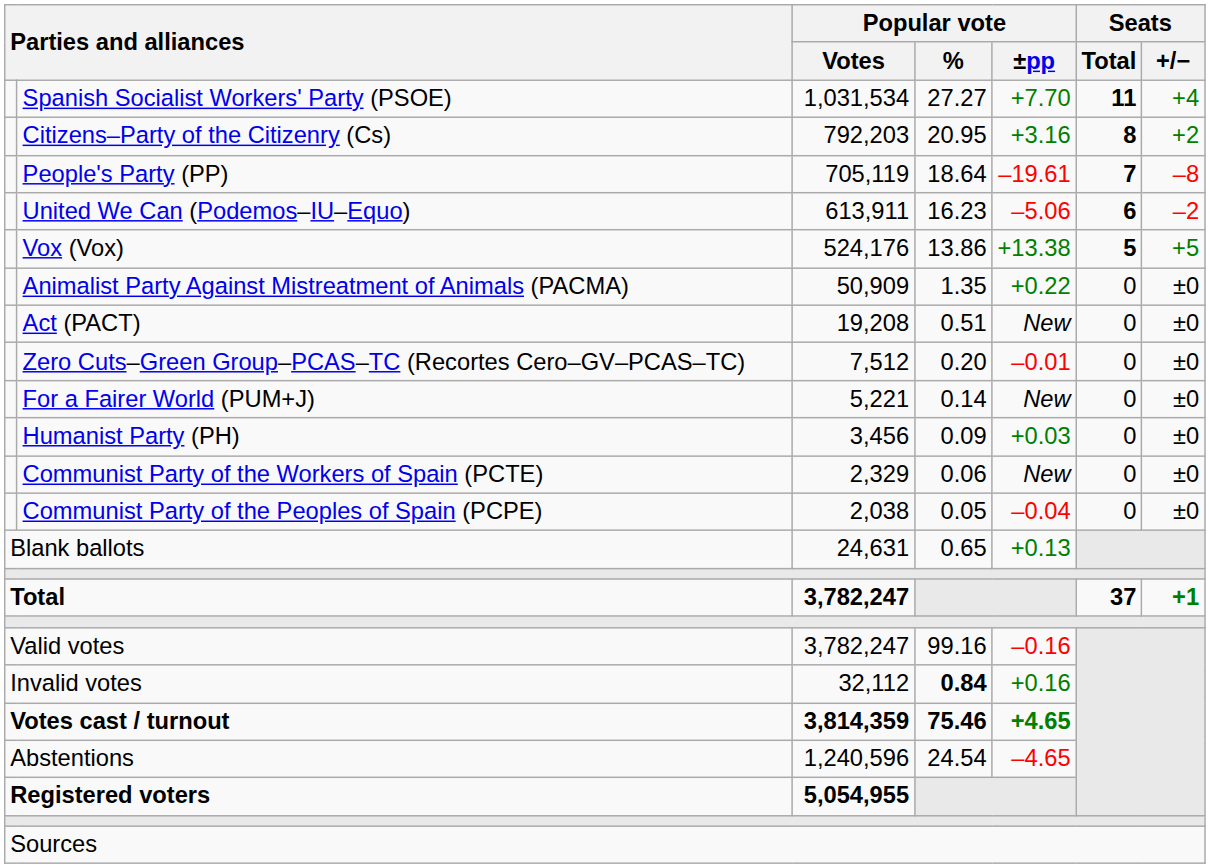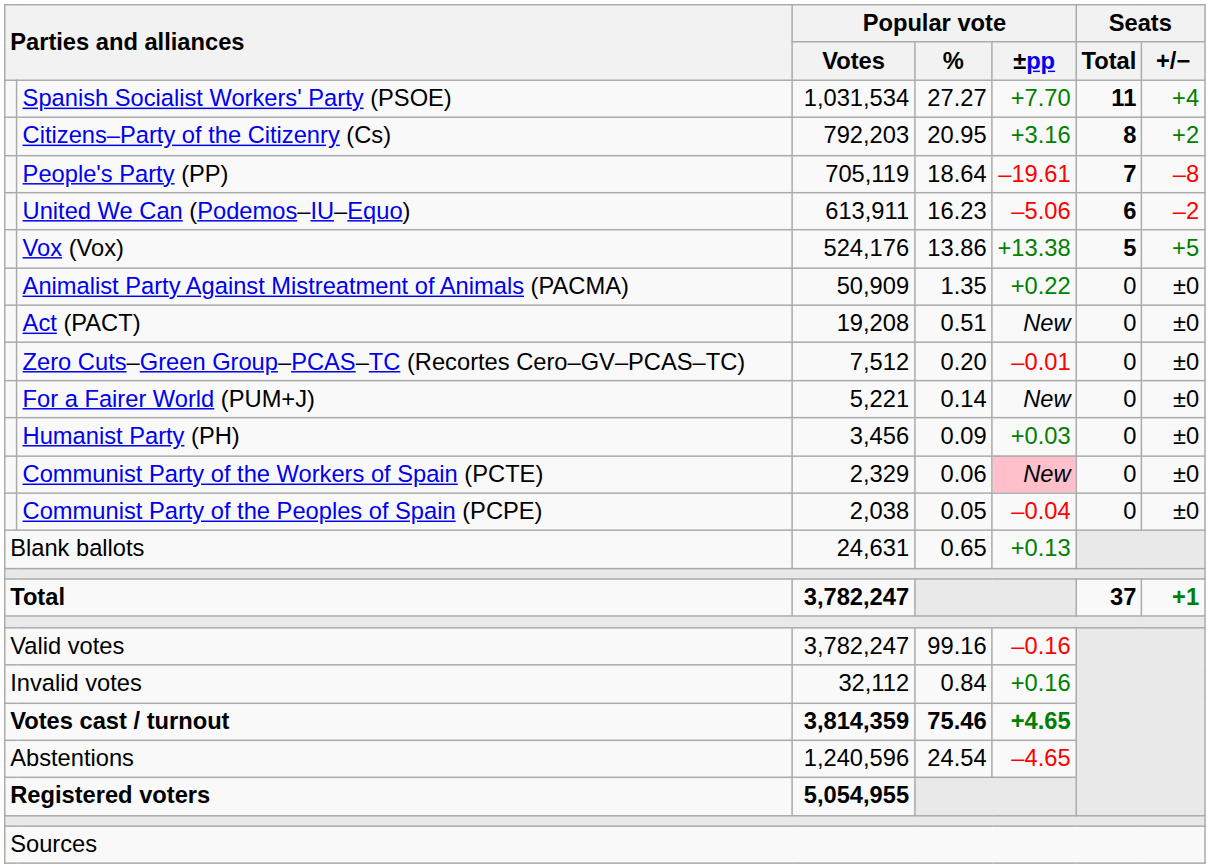(1047, 473) no background -> (1047, 473) pink background
(964, 683) bold -> (964, 683) normal
